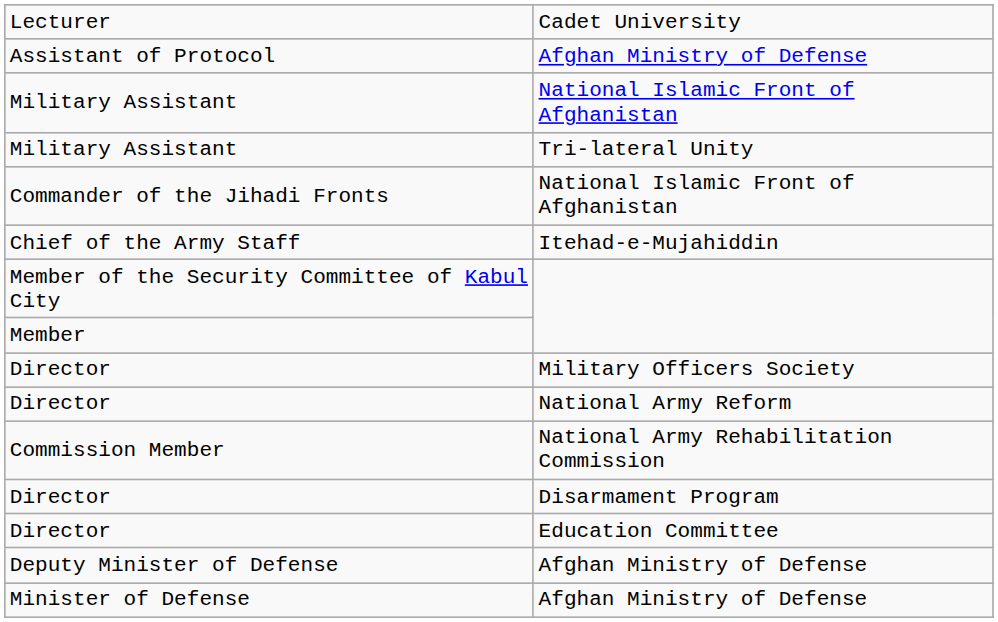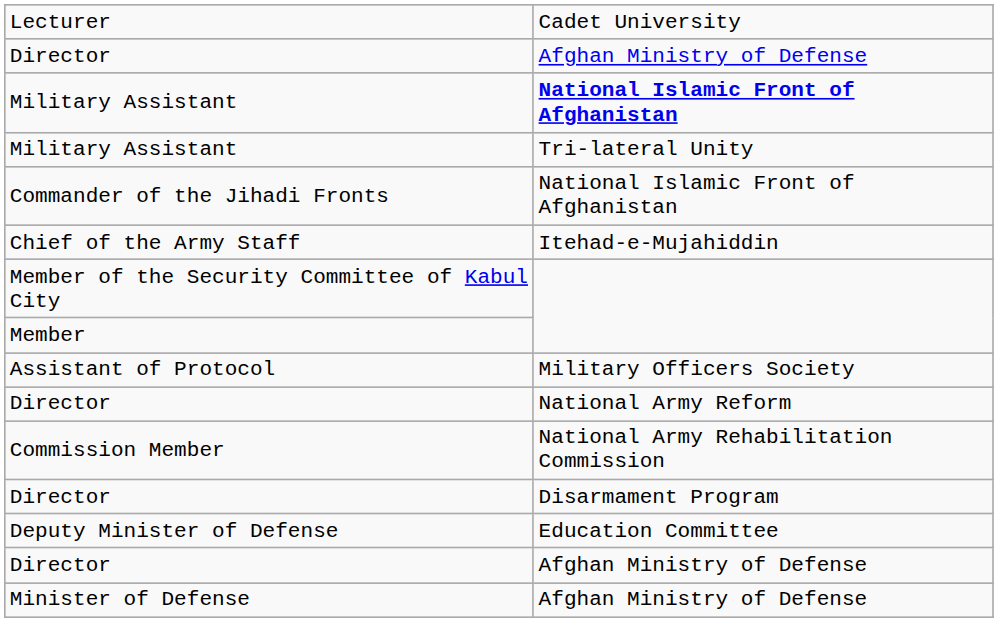(143, 56) Assistant of Protocol -> (60, 56) Director
(697, 103) normal -> (697, 103) bold
(60, 369) Director -> (143, 369) Assistant of Protocol
(60, 531) Director -> (174, 531) Deputy Minister of Defense
(174, 565) Deputy Minister of Defense -> (60, 565) Director
